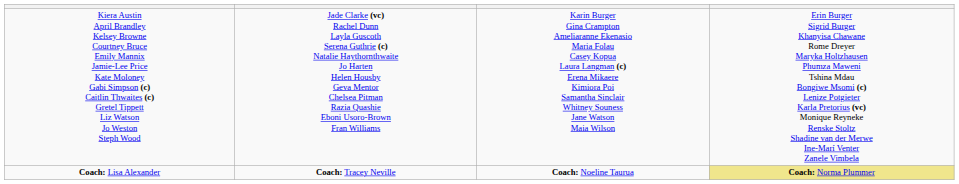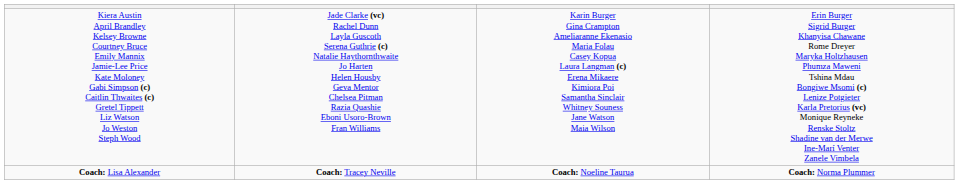(832, 173) khaki background -> (832, 173) no background
